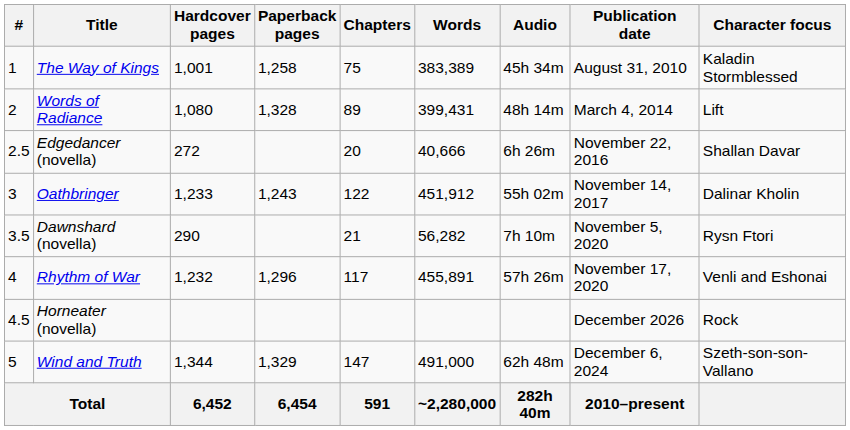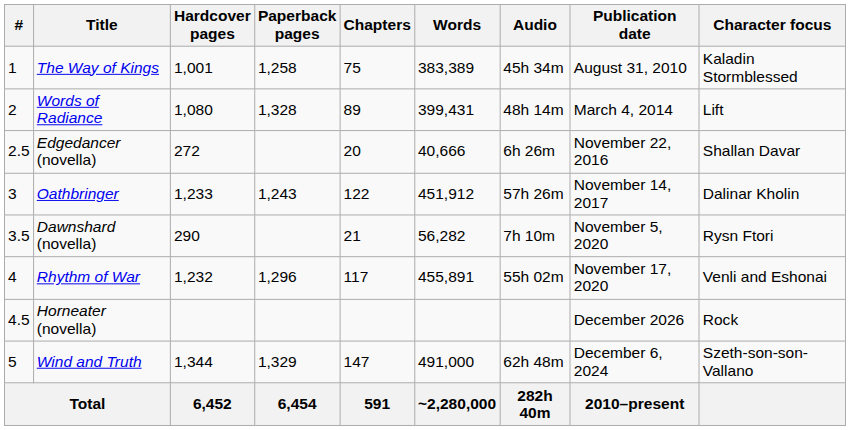(533, 193) 55h 02m -> (533, 193) 57h 26m
(533, 277) 57h 26m -> (533, 277) 55h 02m
